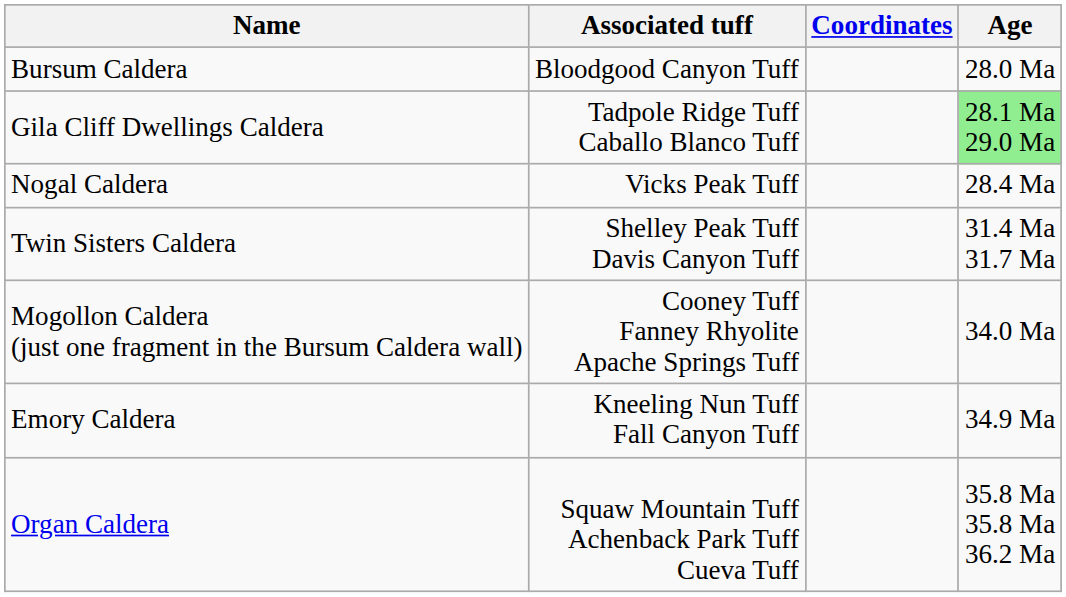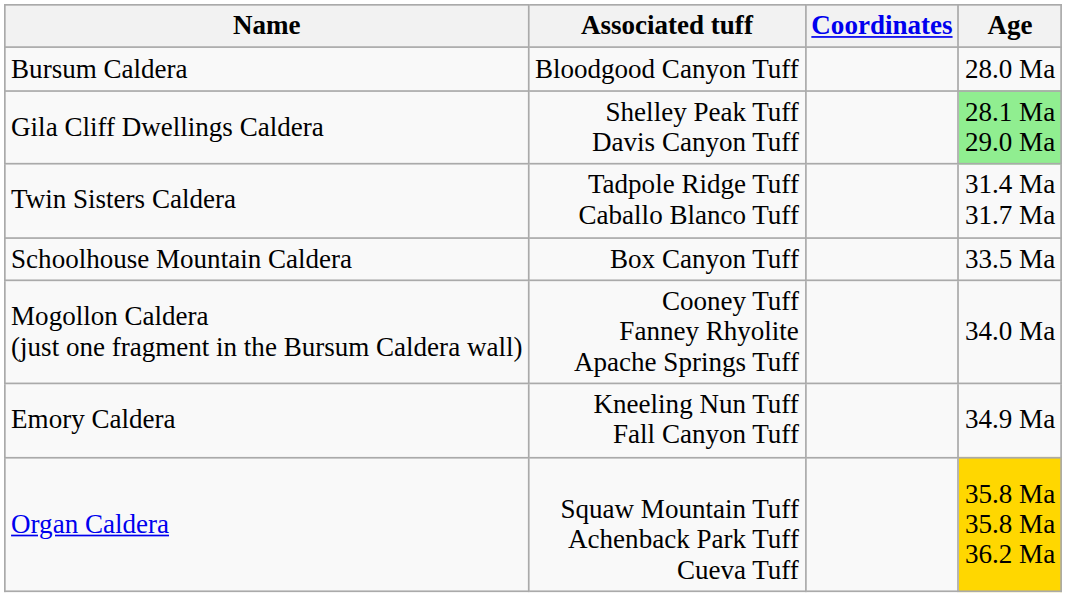(689, 126) Tadpole Ridge Tuff Caballo Blanco Tuff -> (695, 126) Shelley Peak Tuff Davis Canyon Tuff
- row: (90, 185)
(695, 243) Shelley Peak Tuff Davis Canyon Tuff -> (689, 200) Tadpole Ridge Tuff Caballo Blanco Tuff
+ row: (182, 258)
(1010, 523) no background -> (1010, 523) gold background
